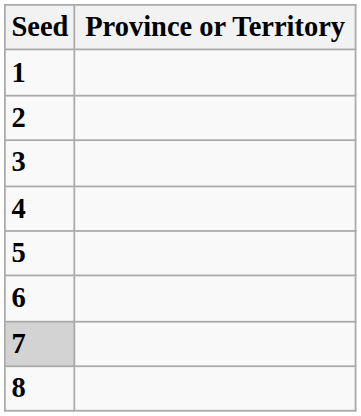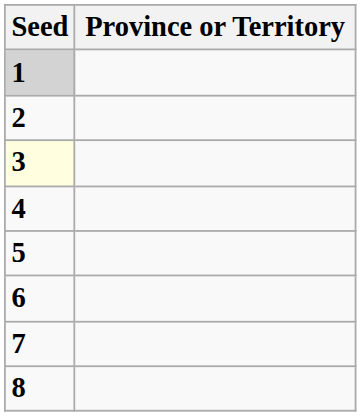(19, 72) no background -> (19, 72) lightgrey background
(19, 162) no background -> (19, 162) lightyellow background
(19, 343) lightgrey background -> (19, 343) no background
